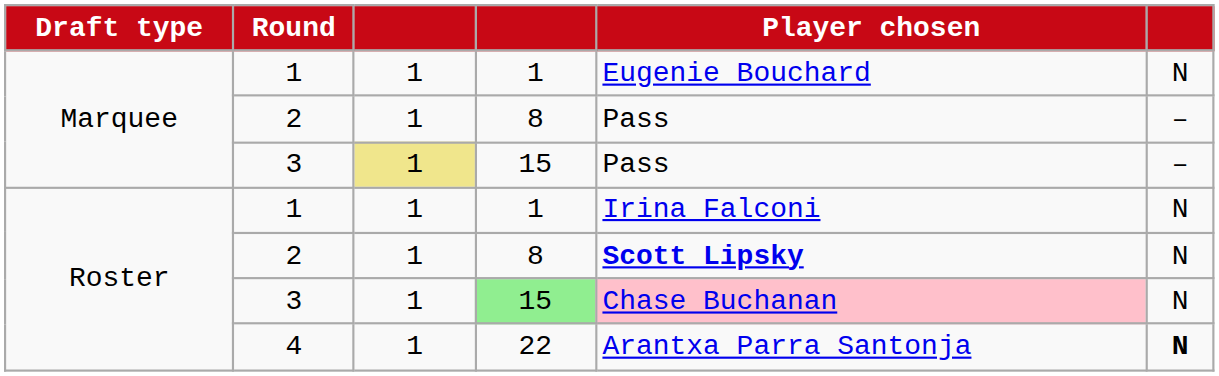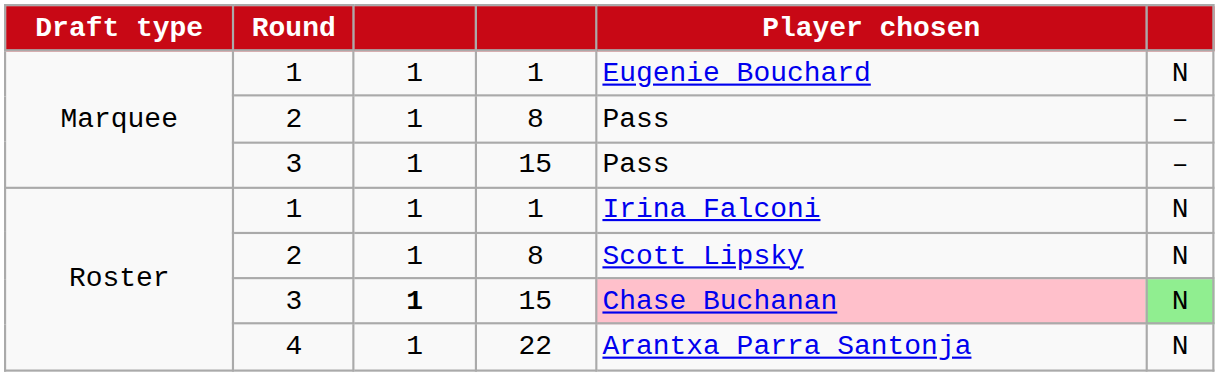(415, 165) khaki background -> (415, 165) no background
(703, 256) bold -> (703, 256) normal
(415, 301) normal -> (415, 301) bold
(535, 301) lightgreen background -> (535, 301) no background
(1180, 301) no background -> (1180, 301) lightgreen background
(1180, 347) bold -> (1180, 347) normal
